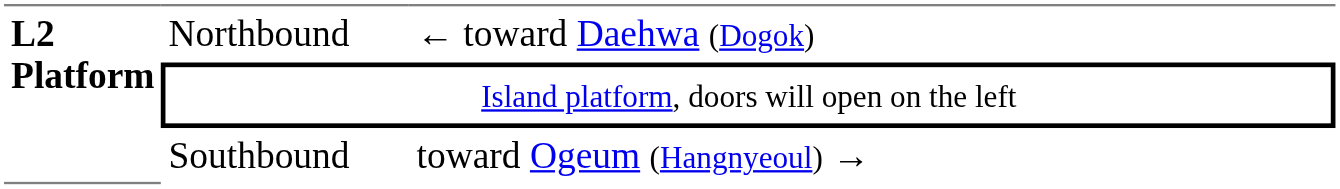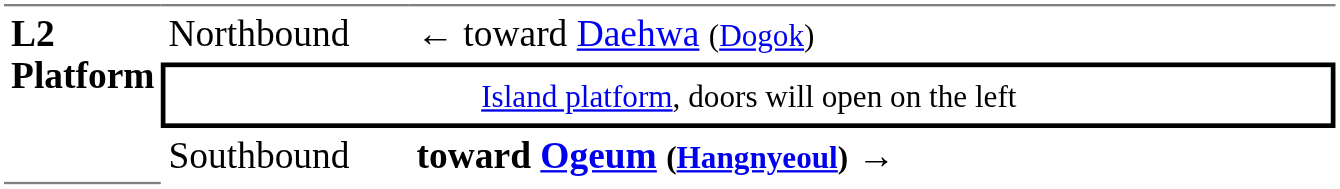(643, 155) normal -> (656, 155) bold
